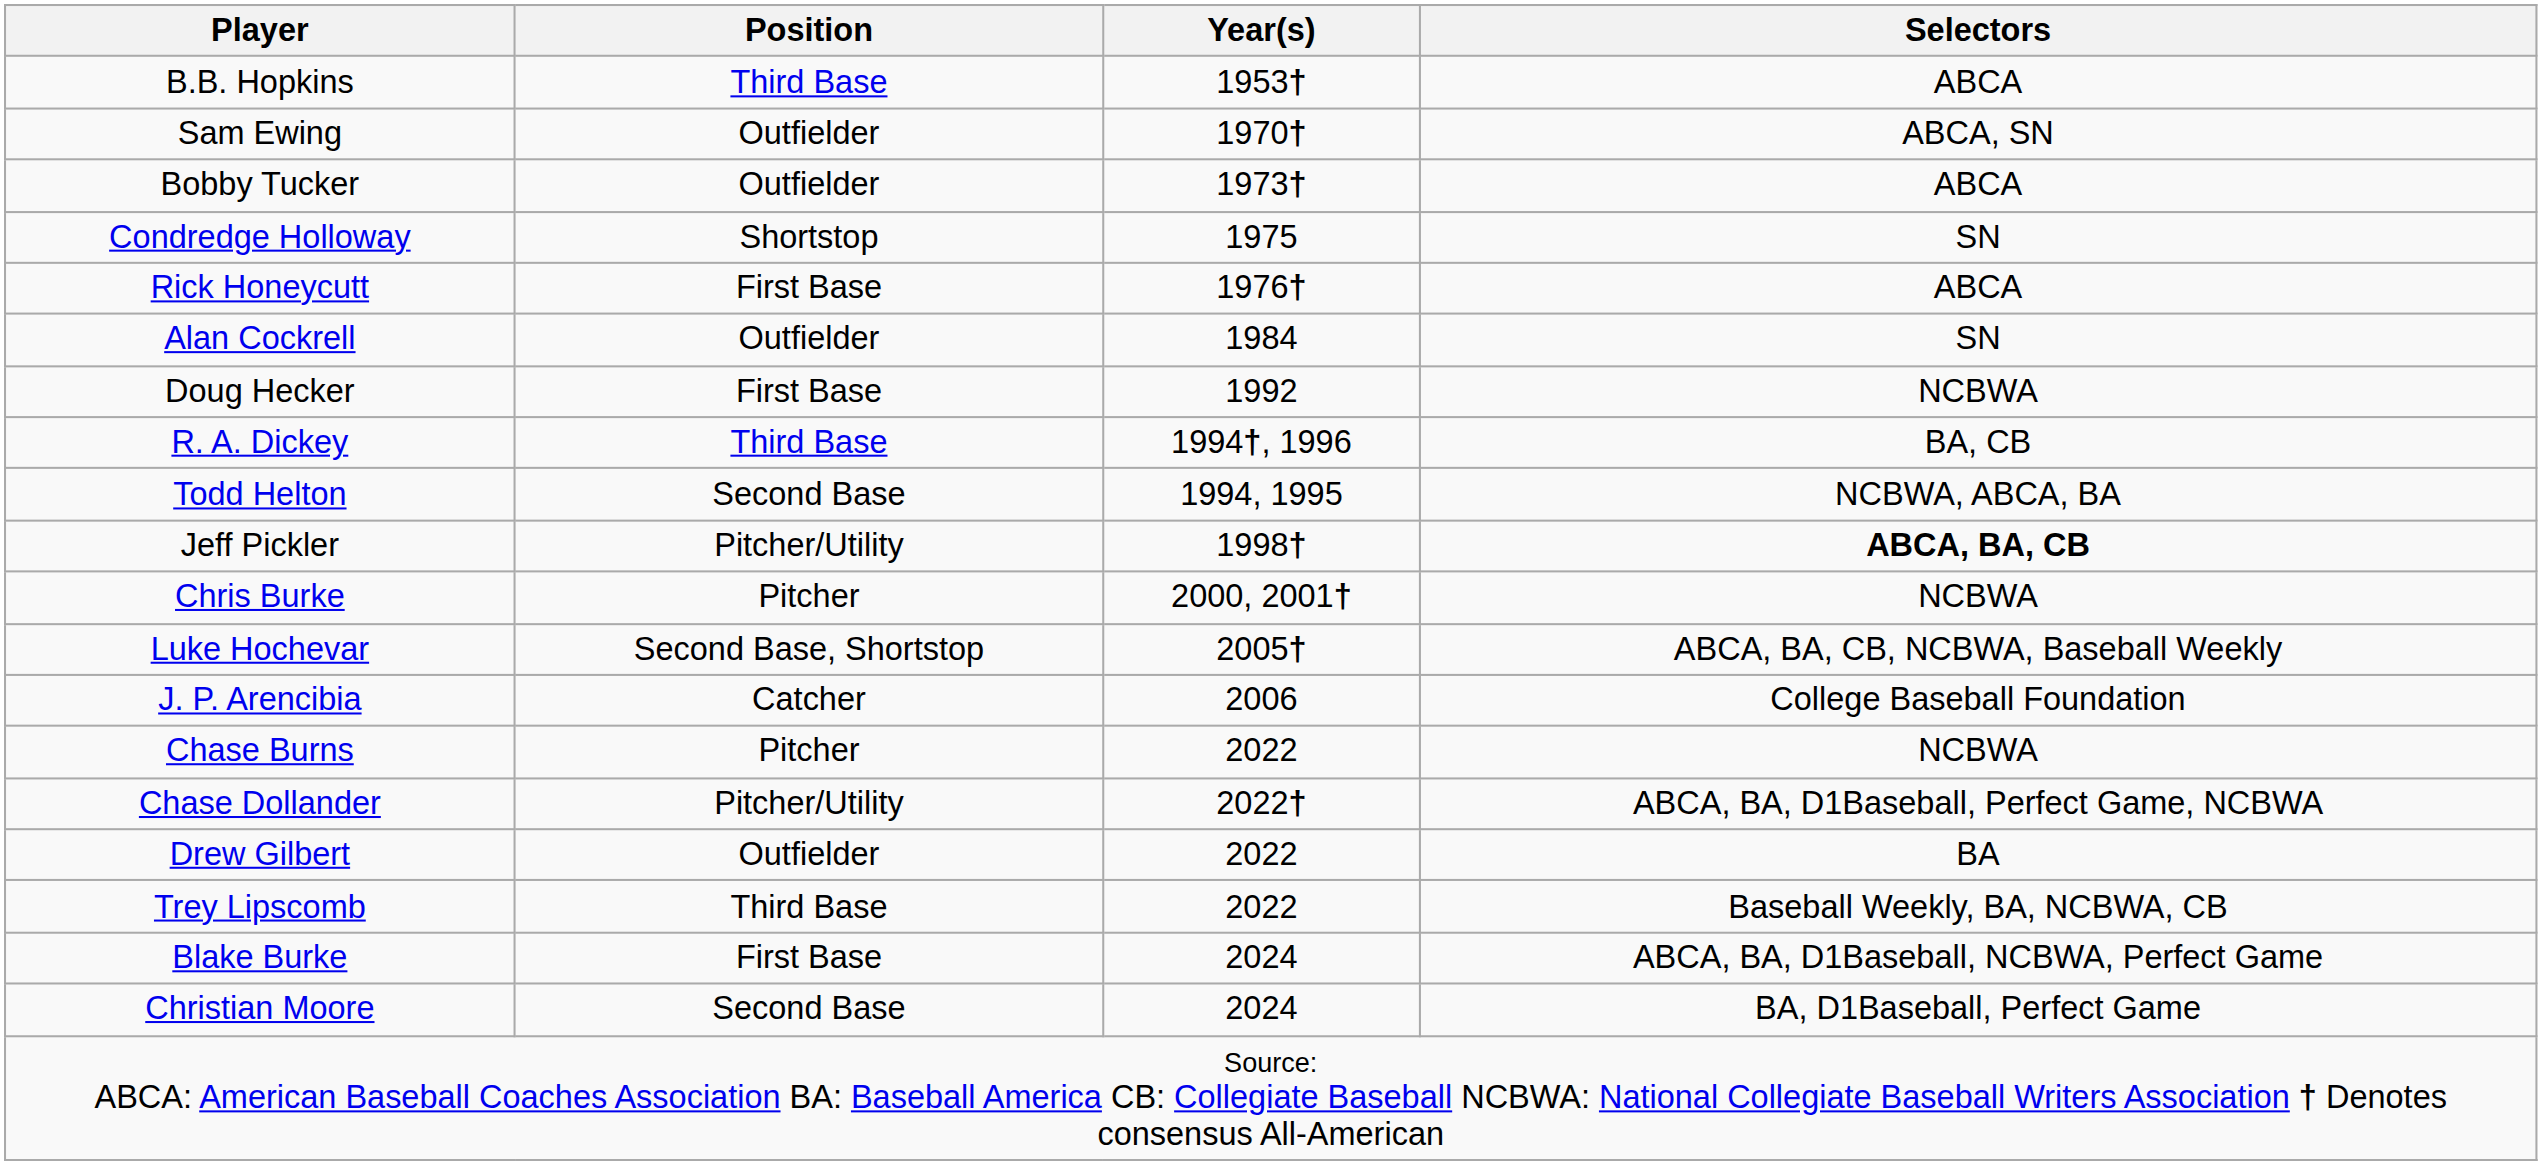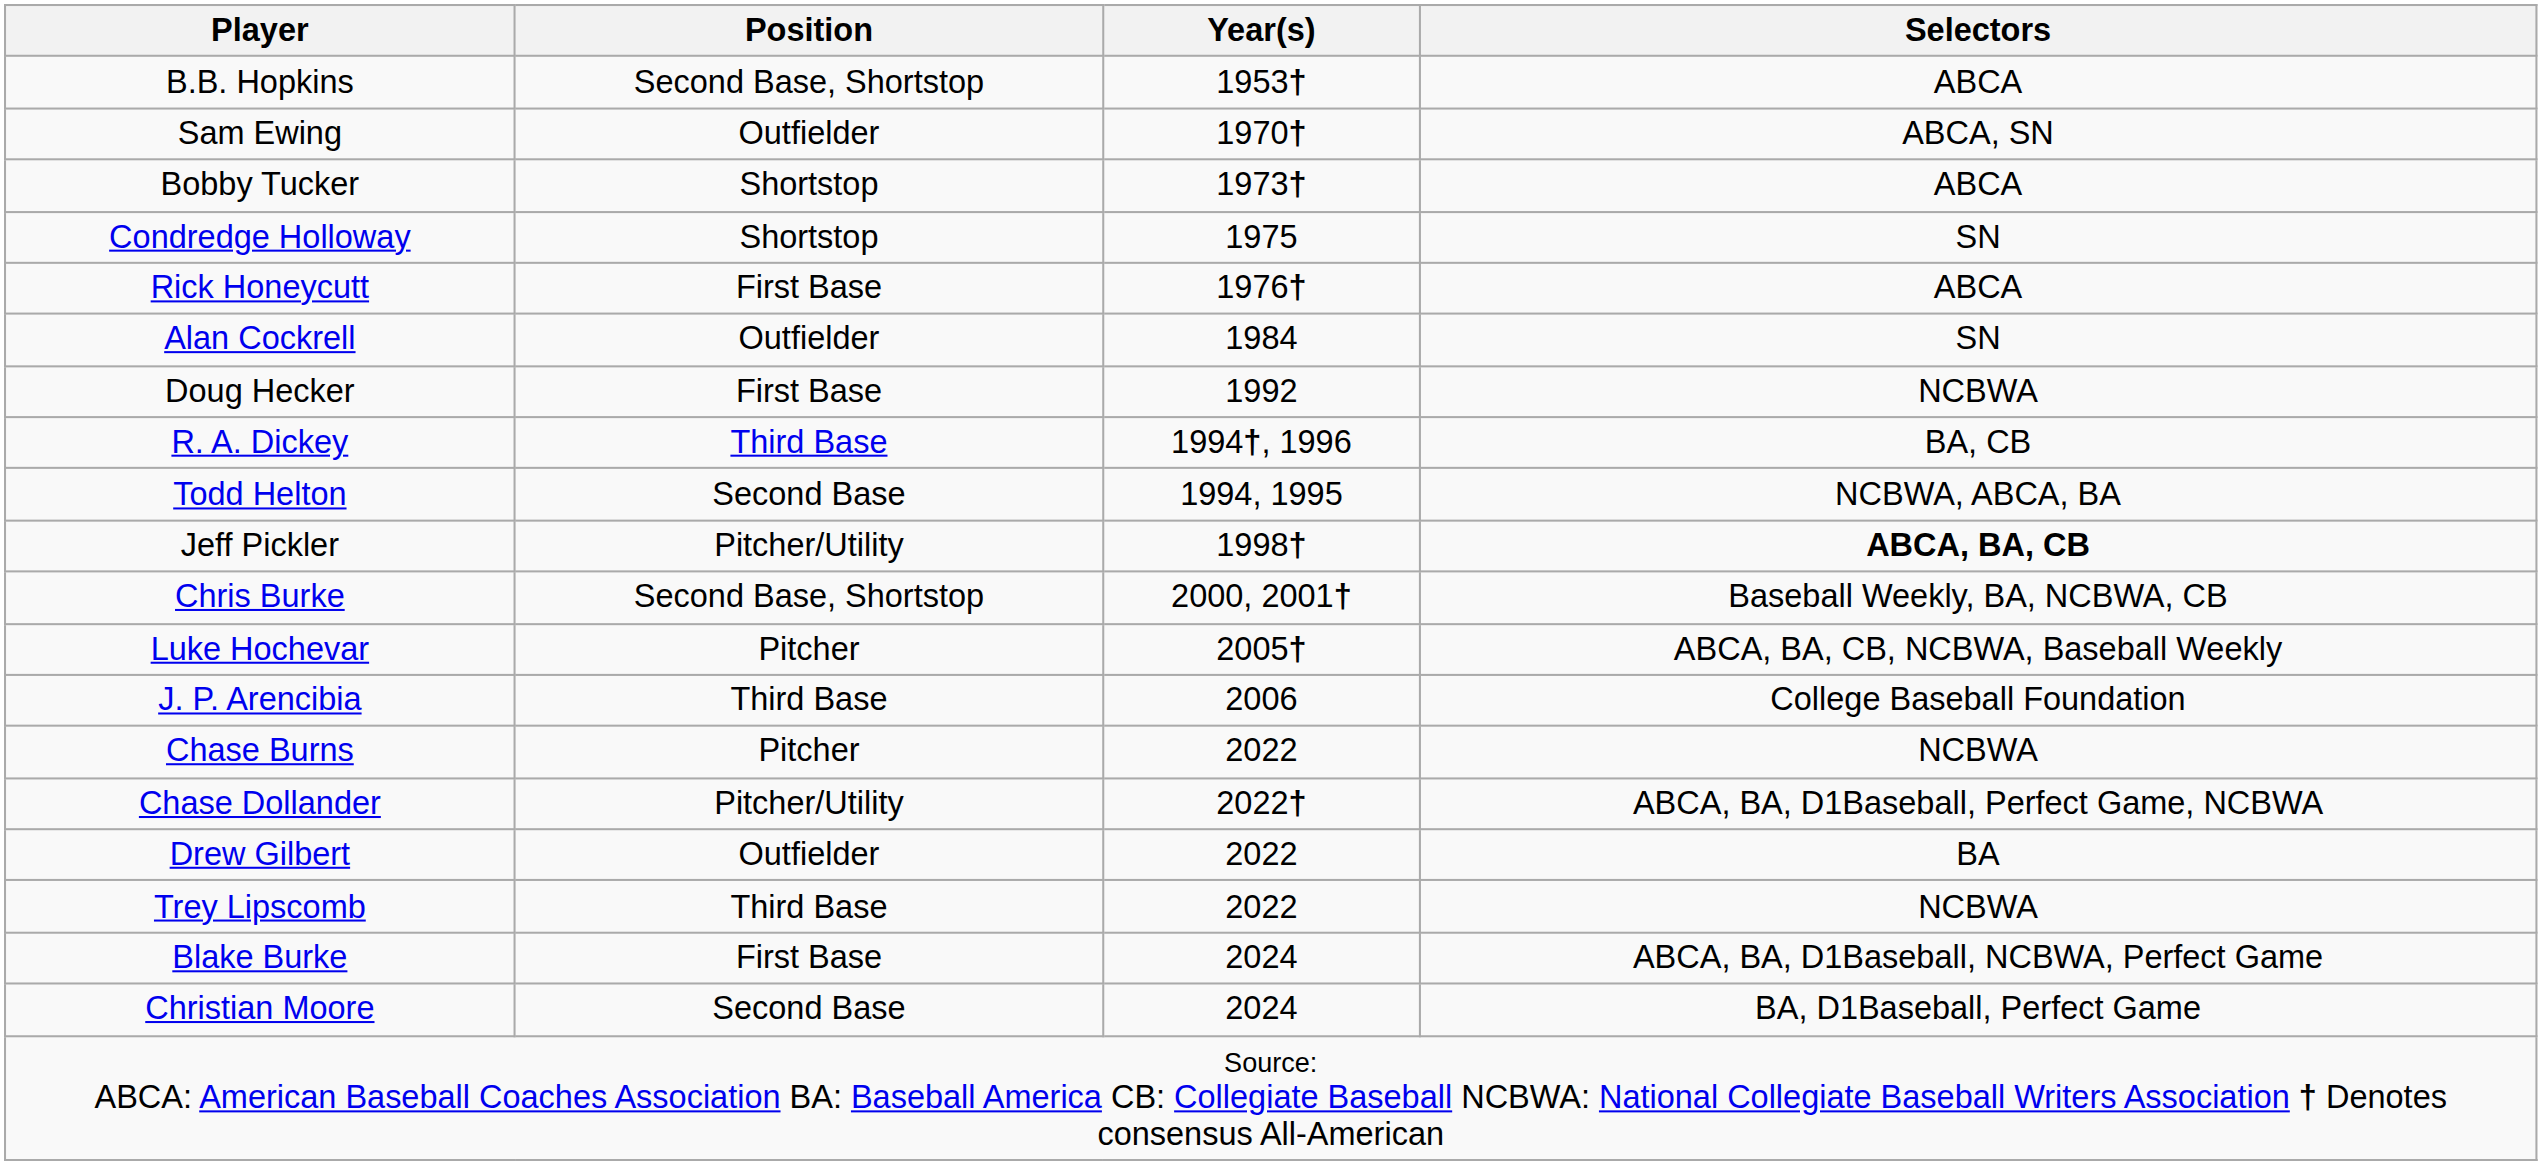(809, 81) Third Base -> (809, 81) Second Base, Shortstop
(809, 184) Outfielder -> (809, 184) Shortstop
(809, 596) Pitcher -> (809, 596) Second Base, Shortstop
(1978, 596) NCBWA -> (1978, 596) Baseball Weekly, BA, NCBWA, CB
(809, 648) Second Base, Shortstop -> (809, 648) Pitcher
(809, 699) Catcher -> (809, 699) Third Base
(1978, 905) Baseball Weekly, BA, NCBWA, CB -> (1978, 905) NCBWA
